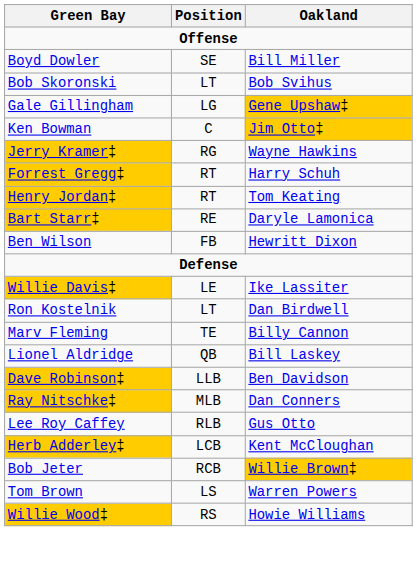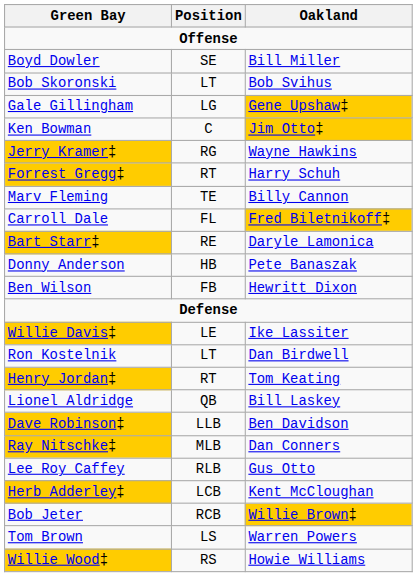rows swapped: (58, 333) <-> (62, 197)
+ row: (58, 220)
+ row: (66, 265)
